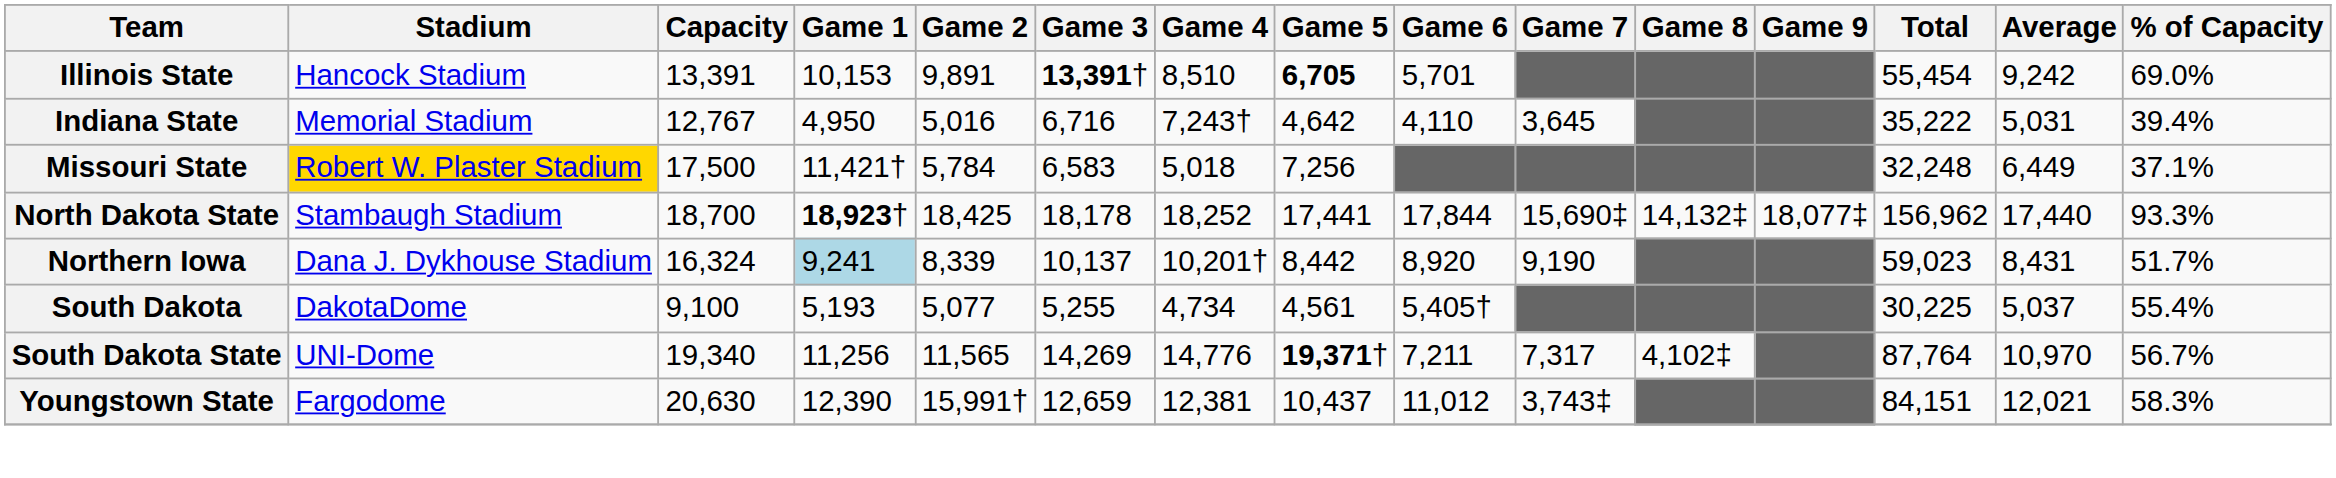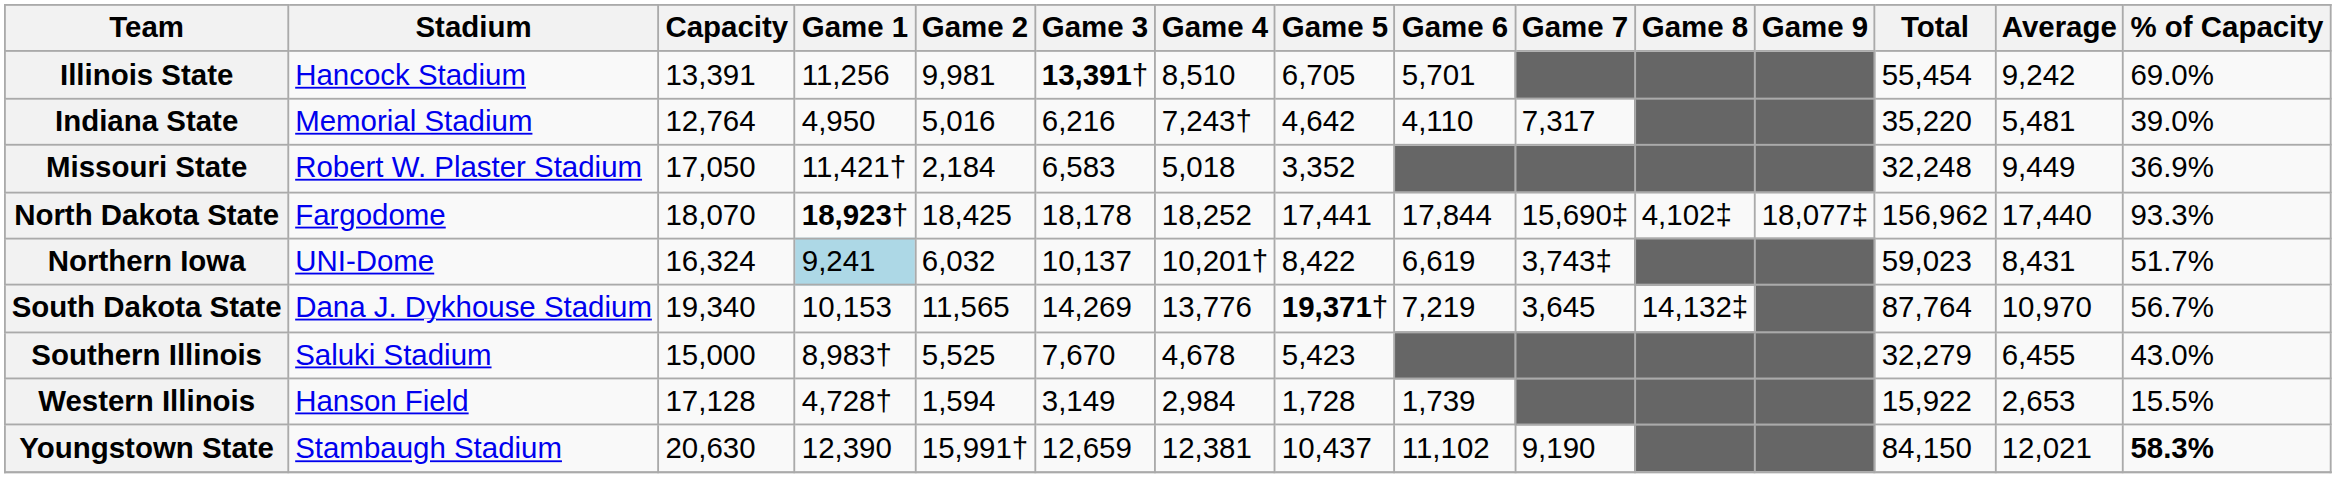(847, 74) 10,153 -> (846, 74) 11,256
(959, 74) 9,891 -> (959, 74) 9,981
(1319, 74) bold -> (1319, 74) normal
(711, 121) 12,767 -> (711, 121) 12,764
(1079, 121) 6,716 -> (1079, 121) 6,216
(1559, 121) 3,645 -> (1559, 121) 7,317
(1927, 121) 35,222 -> (1927, 121) 35,220
(2039, 121) 5,031 -> (2039, 121) 5,481
(2172, 121) 39.4% -> (2172, 121) 39.0%
(469, 167) gold background -> (469, 167) no background
(711, 167) 17,500 -> (711, 167) 17,050
(959, 167) 5,784 -> (959, 167) 2,184
(1319, 167) 7,256 -> (1319, 167) 3,352
(2039, 167) 6,449 -> (2039, 167) 9,449
(2172, 167) 37.1% -> (2172, 167) 36.9%
(429, 214) Stambaugh Stadium -> (370, 214) Fargodome
(711, 214) 18,700 -> (711, 214) 18,070
(1695, 214) 14,132‡ -> (1687, 214) 4,102‡
(474, 261) Dana J. Dykhouse Stadium -> (365, 261) UNI-Dome
(959, 261) 8,339 -> (959, 261) 6,032
(1319, 261) 8,442 -> (1319, 261) 8,422
(1439, 261) 8,920 -> (1439, 261) 6,619
(1559, 261) 9,190 -> (1567, 261) 3,743‡
- row: (147, 307)
(365, 354) UNI-Dome -> (474, 307) Dana J. Dykhouse Stadium
(846, 354) 11,256 -> (847, 307) 10,153
(1207, 354) 14,776 -> (1207, 307) 13,776
(1438, 354) 7,211 -> (1439, 307) 7,219
(1559, 354) 7,317 -> (1559, 307) 3,645
(1687, 354) 4,102‡ -> (1695, 307) 14,132‡
+ row: (147, 354)
+ row: (147, 401)
(370, 401) Fargodome -> (429, 448) Stambaugh Stadium
(1446, 401) 11,012 -> (1446, 448) 11,102
(1567, 401) 3,743‡ -> (1559, 448) 9,190
(1927, 401) 84,151 -> (1927, 448) 84,150
(2172, 401) normal -> (2172, 448) bold
